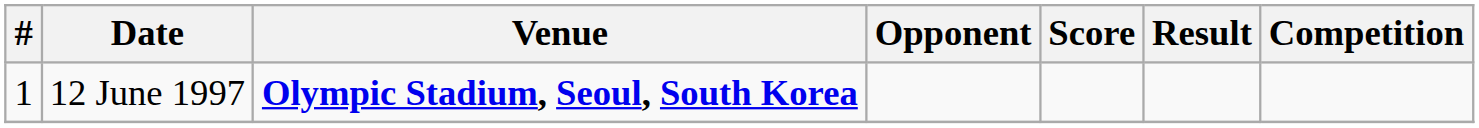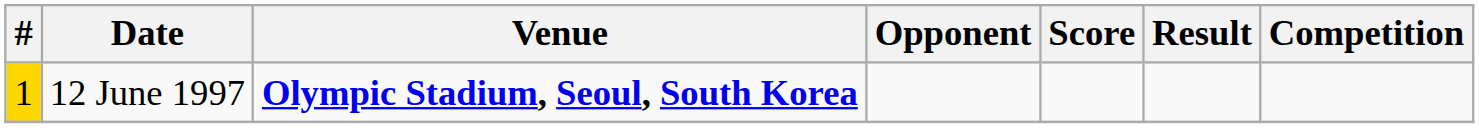(24, 91) no background -> (24, 91) gold background
